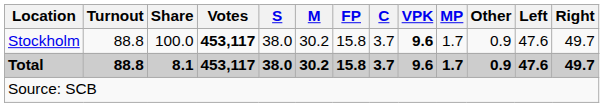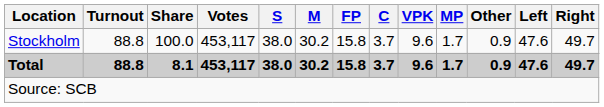(228, 41) bold -> (228, 41) normal
(423, 41) bold -> (423, 41) normal
